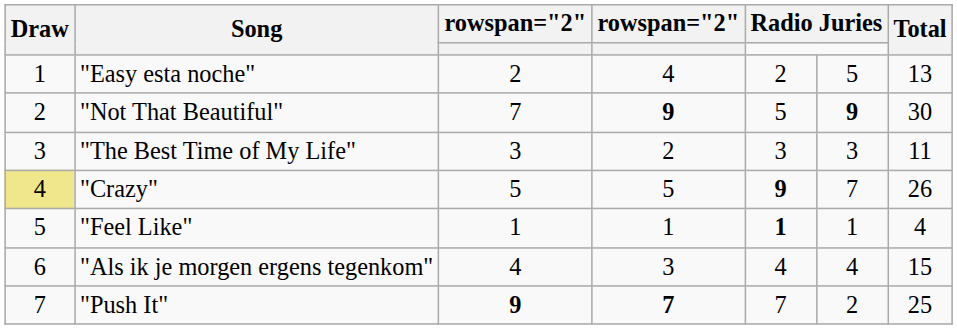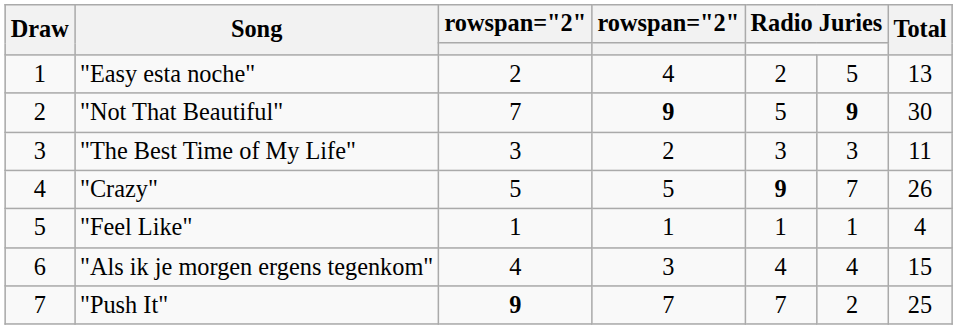(40, 189) khaki background -> (40, 189) no background
(781, 227) bold -> (781, 227) normal
(668, 304) bold -> (668, 304) normal
